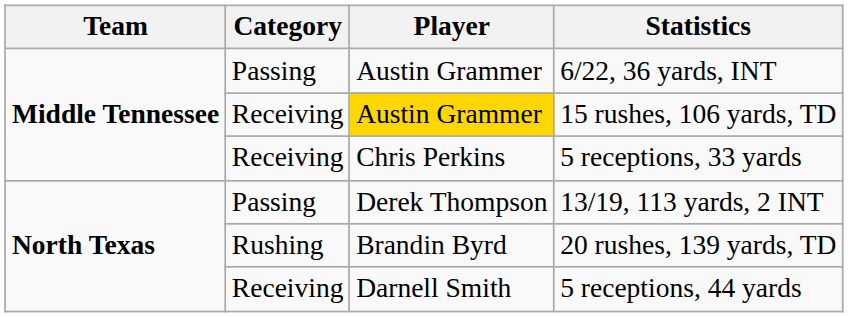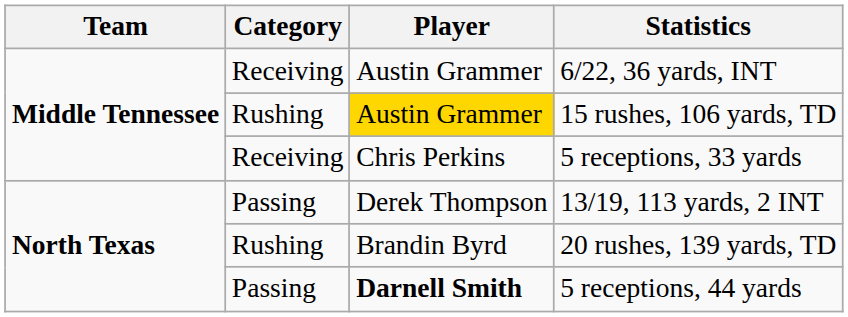(274, 70) Passing -> (288, 70) Receiving
(288, 114) Receiving -> (278, 114) Rushing
(288, 288) Receiving -> (274, 288) Passing
(434, 288) normal -> (439, 288) bold
